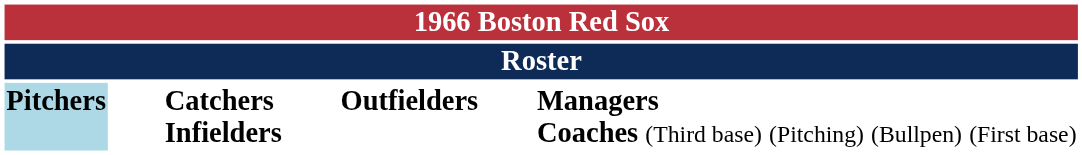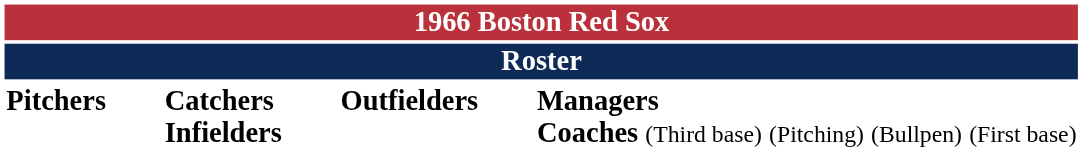(56, 100) lightblue background -> (56, 100) no background
